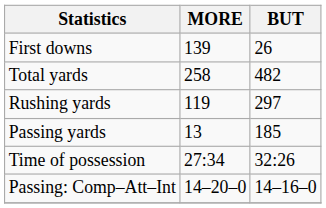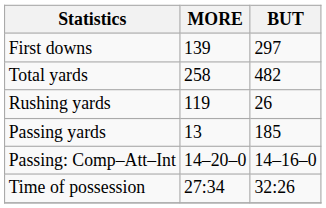(263, 47) 26 -> (268, 47) 297
(268, 103) 297 -> (263, 103) 26
rows swapped: (92, 188) <-> (77, 160)
